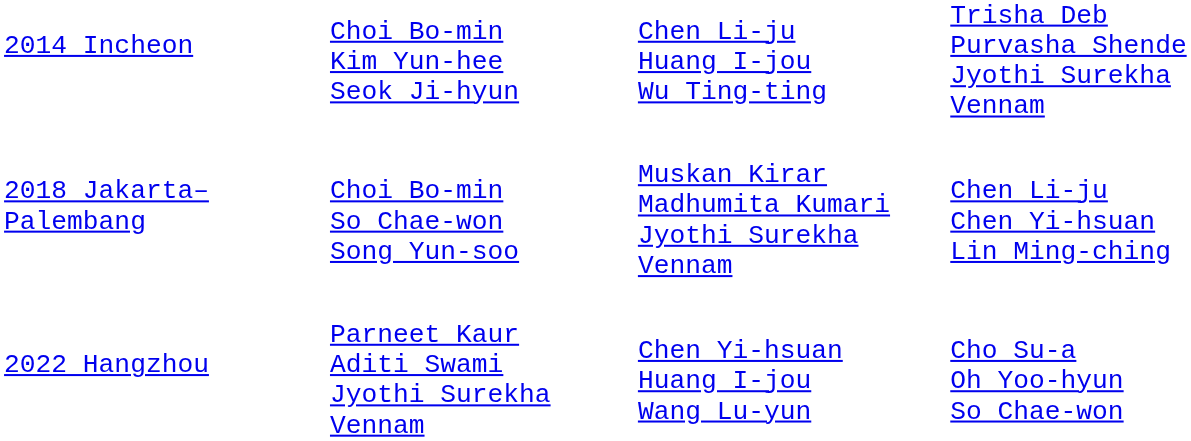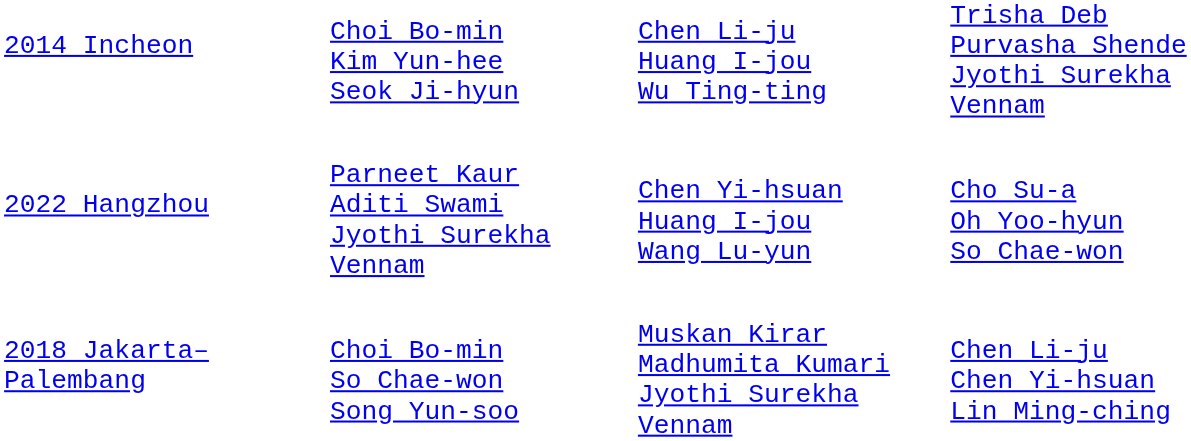rows swapped: (106, 205) <-> (106, 365)
